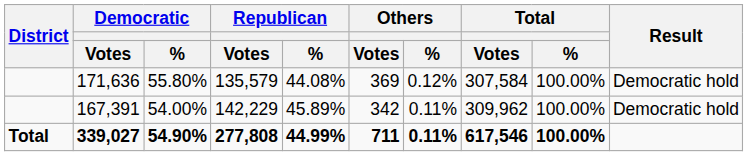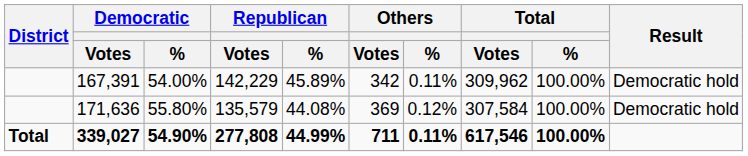rows swapped: (108, 109) <-> (108, 81)
